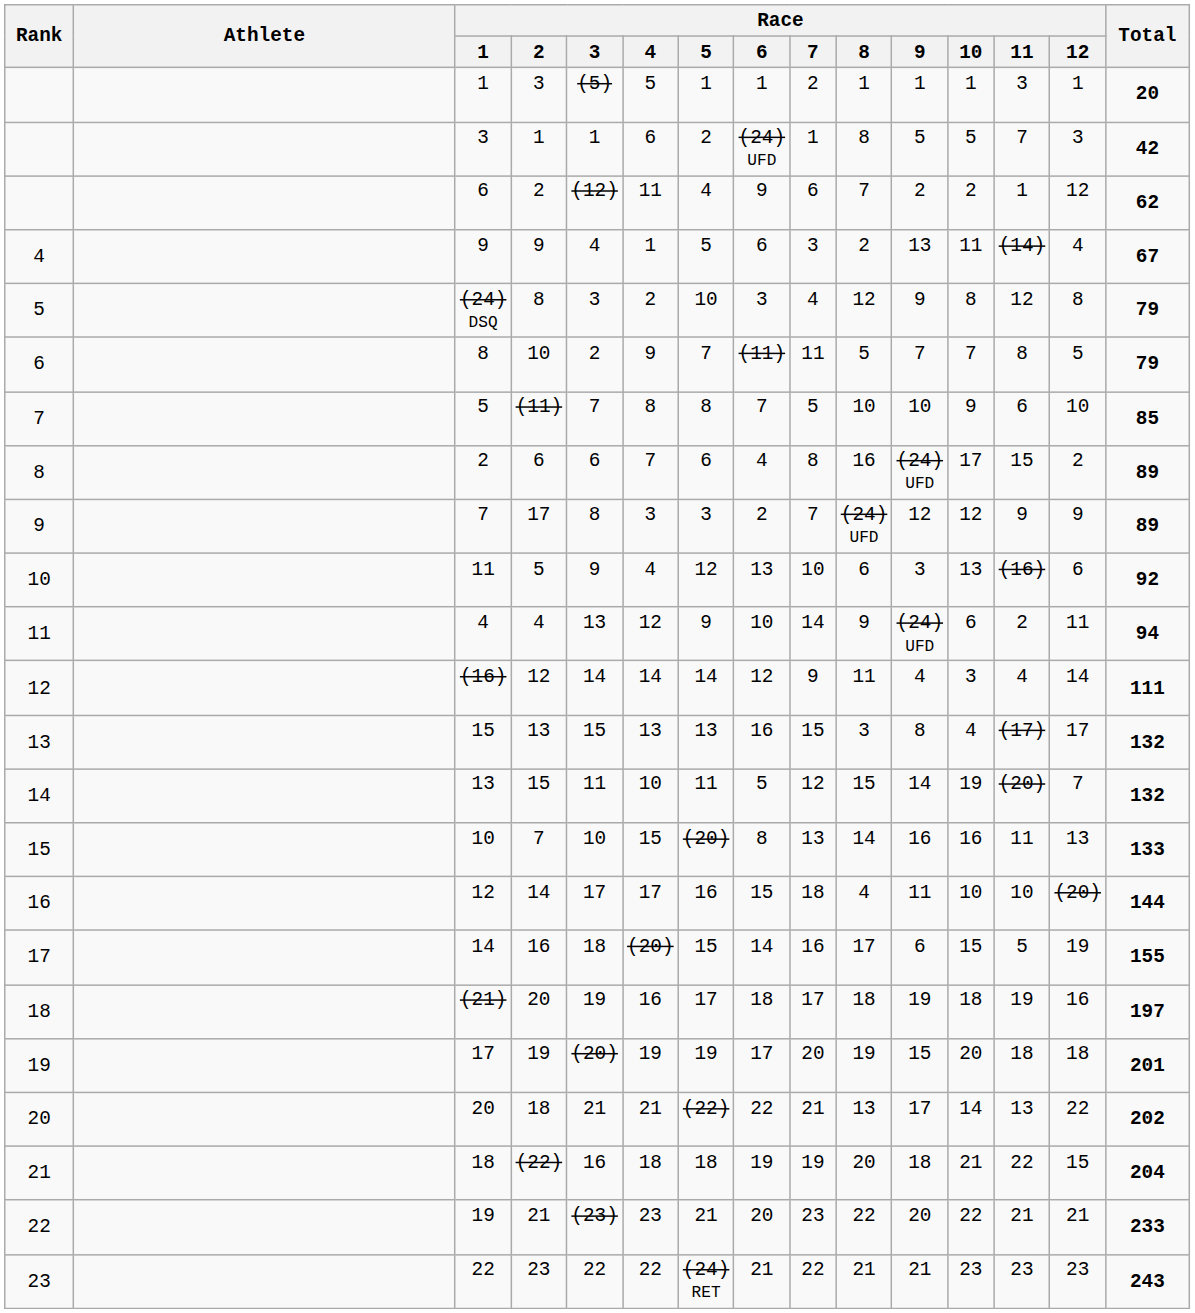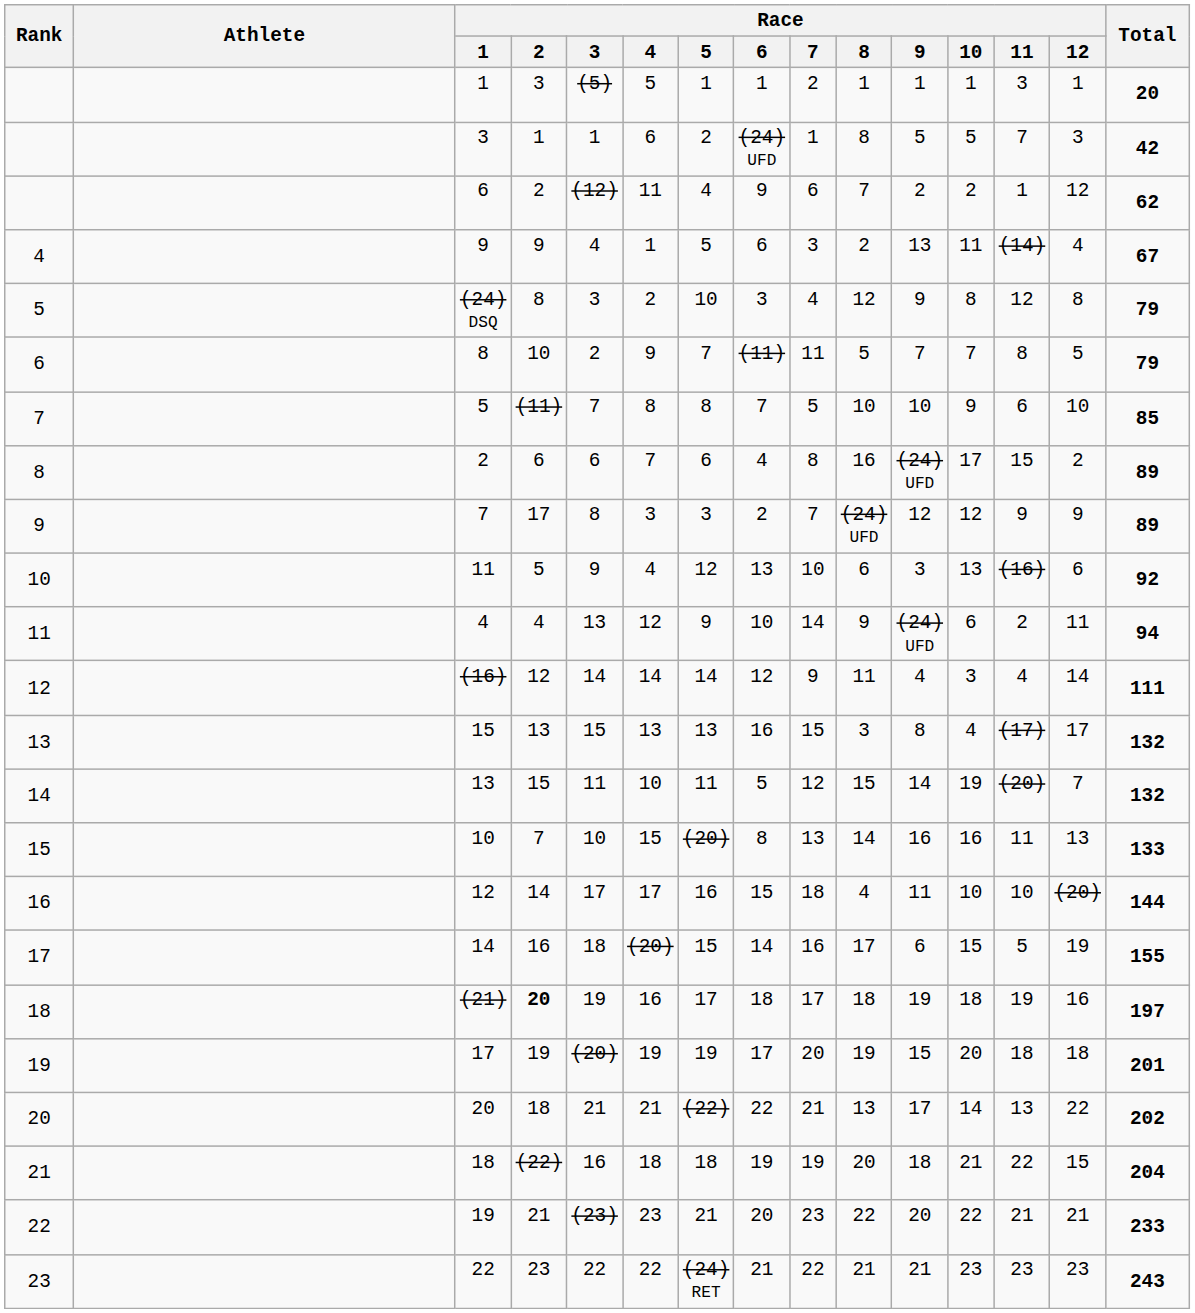(539, 1011) normal -> (539, 1011) bold
